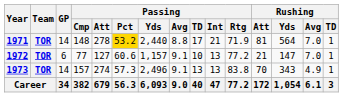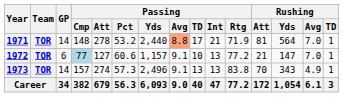(125, 41) gold background -> (125, 41) no background
(180, 41) no background -> (180, 41) lightsalmon background
(81, 56) no background -> (81, 56) lightblue background
